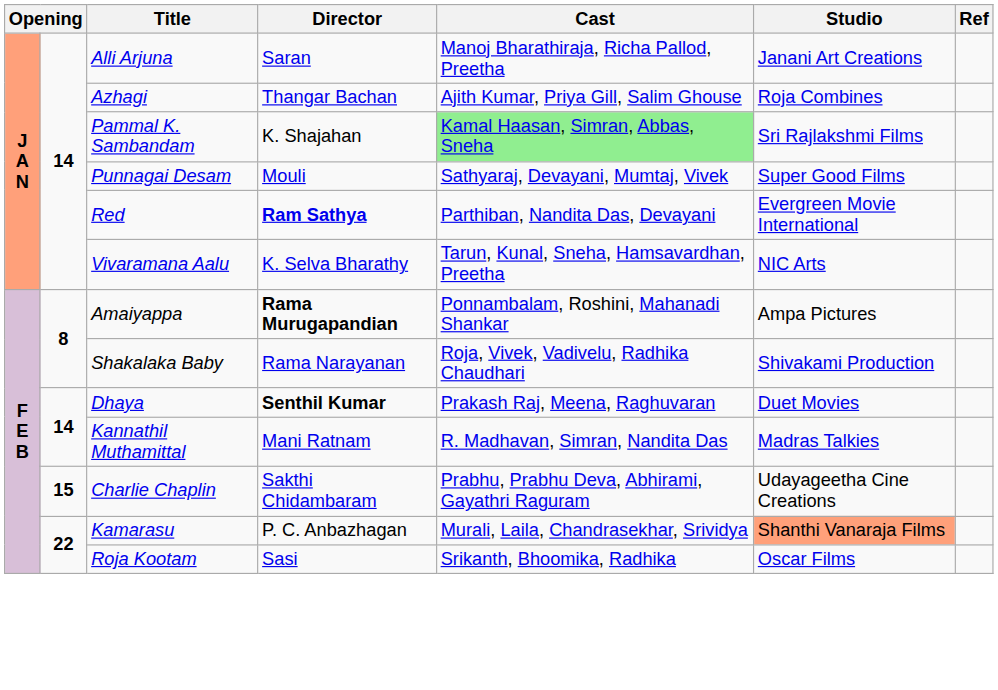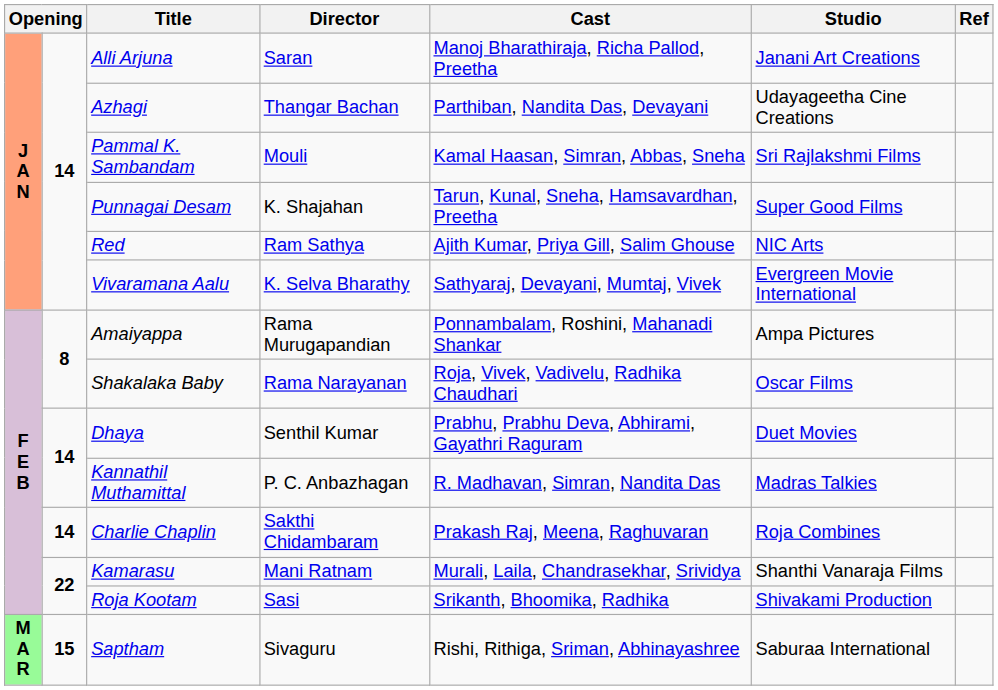(591, 97) Ajith Kumar, Priya Gill, Salim Ghouse -> (571, 107) Parthiban, Nandita Das, Devayani
(820, 97) Roja Combines -> (831, 107) Udayageetha Cine Creations
(312, 136) K. Shajahan -> (285, 157) Mouli
(567, 136) lightgreen background -> (589, 157) no background
(284, 175) Mouli -> (313, 206) K. Shajahan
(584, 175) Sathyaraj, Devayani, Mumtaj, Vivek -> (586, 206) Tarun, Kunal, Sneha, Hamsavardhan, Preetha
(314, 214) bold -> (314, 245) normal
(578, 214) Parthiban, Nandita Das, Devayani -> (584, 245) Ajith Kumar, Priya Gill, Salim Ghouse
(827, 214) Evergreen Movie International -> (789, 245) NIC Arts
(593, 264) Tarun, Kunal, Sneha, Hamsavardhan, Preetha -> (577, 284) Sathyaraj, Devayani, Mumtaj, Vivek
(792, 264) NIC Arts -> (824, 284) Evergreen Movie International
(330, 313) bold -> (327, 334) normal
(846, 363) Shivakami Production -> (804, 383) Oscar Films
(324, 402) bold -> (321, 433) normal
(578, 402) Prakash Raj, Meena, Raghuvaran -> (564, 433) Prabhu, Prabhu Deva, Abhirami, Gayathri Raguram
(316, 441) Mani Ratnam -> (336, 482) P. C. Anbazhagan
(63, 491) 15 -> (64, 532) 14
(571, 491) Prabhu, Prabhu Deva, Abhirami, Gayathri Raguram -> (571, 532) Prakash Raj, Meena, Raghuvaran
(833, 491) Udayageetha Cine Creations -> (818, 532) Roja Combines
(334, 530) P. C. Anbazhagan -> (318, 571) Mani Ratnam
(851, 530) lightsalmon background -> (849, 571) no background
(806, 559) Oscar Films -> (844, 600) Shivakami Production
+ row: (128, 649)
